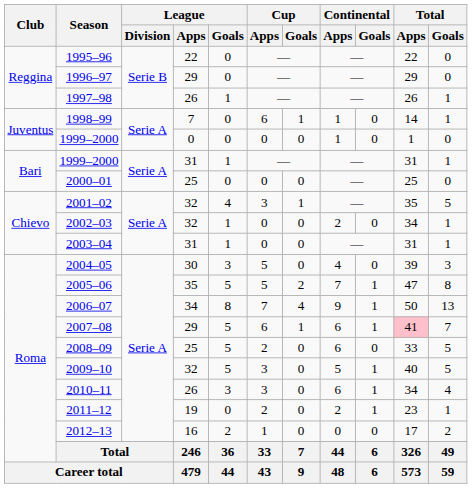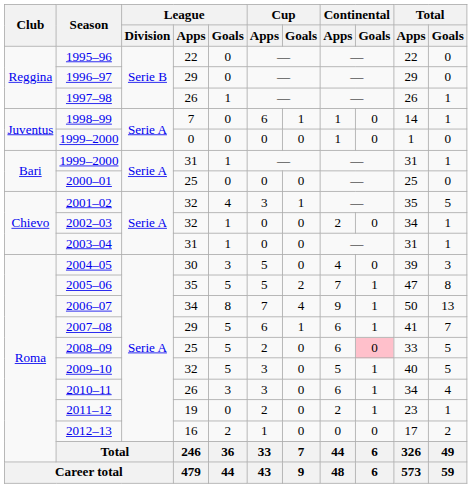(411, 327) pink background -> (411, 327) no background
(374, 347) no background -> (374, 347) pink background
